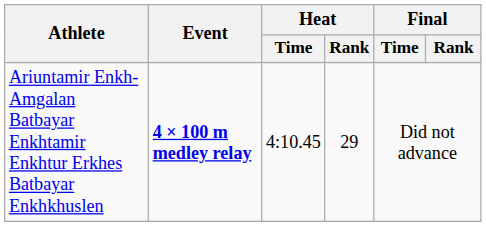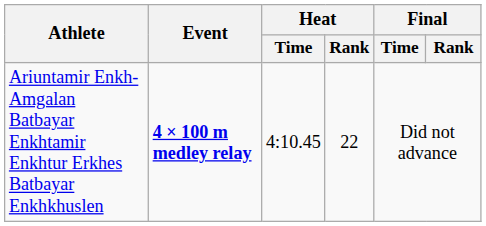(349, 142) 29 -> (349, 142) 22
